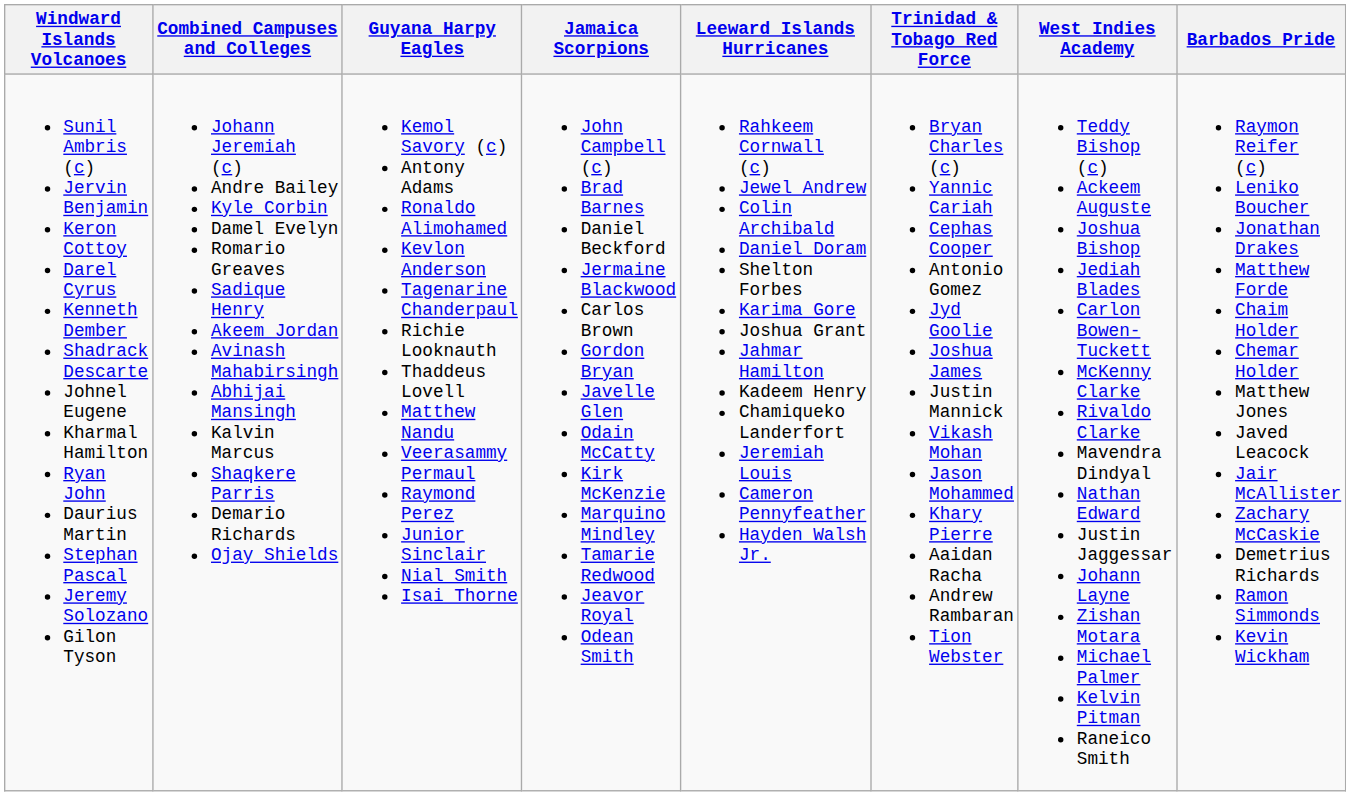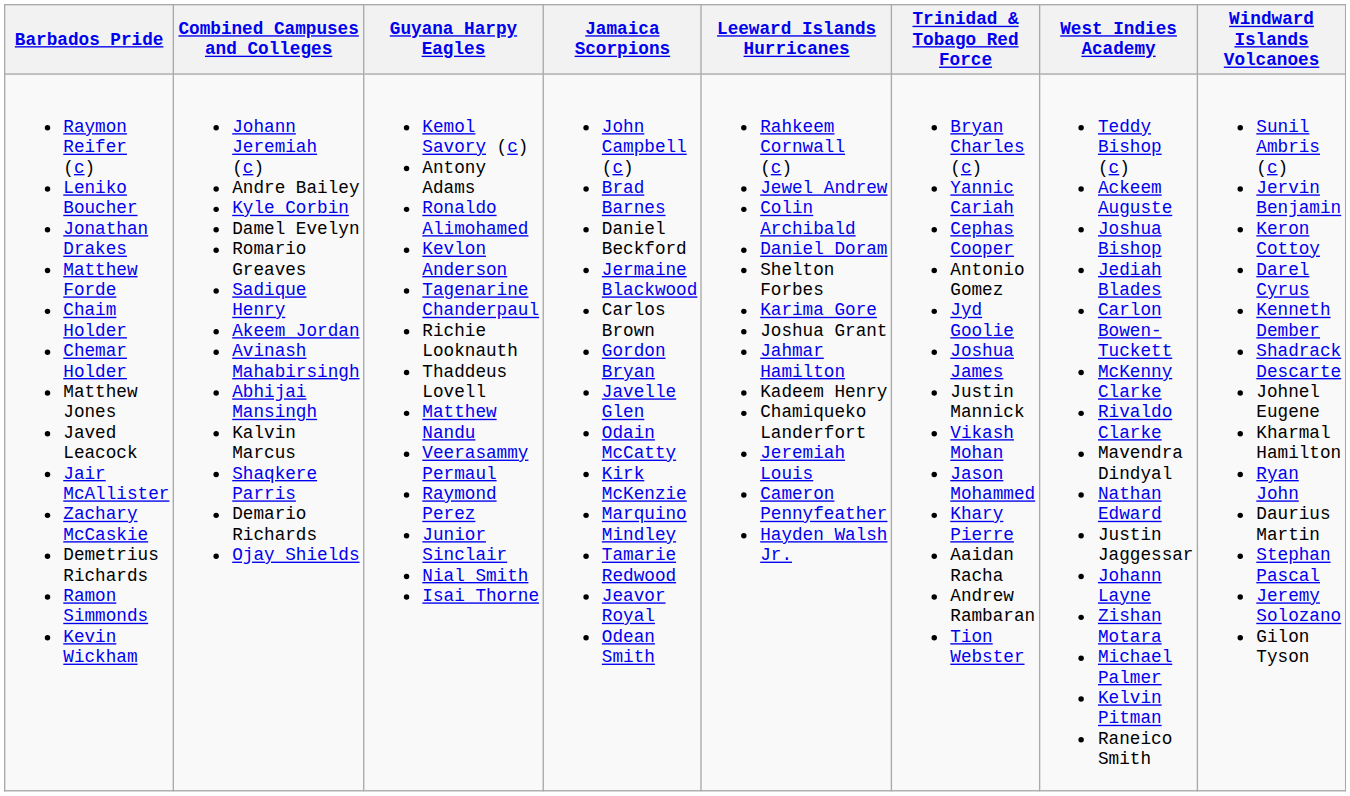columns swapped: (1261, 39) <-> (79, 39)
